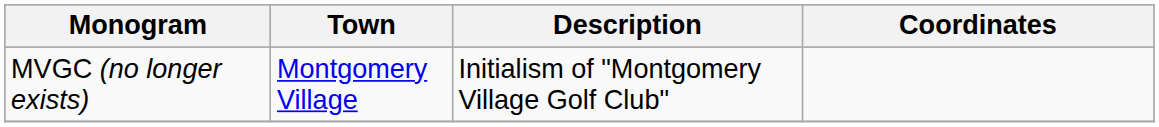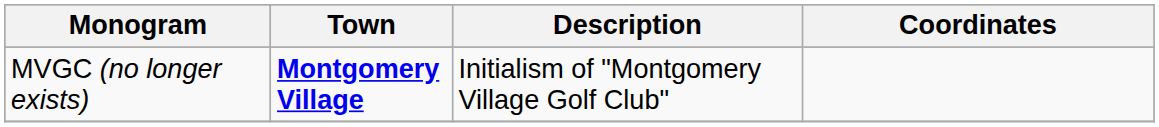(352, 84) normal -> (358, 84) bold
